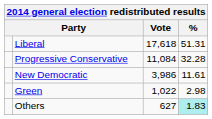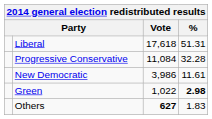(196, 91) normal -> (196, 91) bold
(168, 106) normal -> (168, 106) bold
(196, 106) paleturquoise background -> (196, 106) no background
